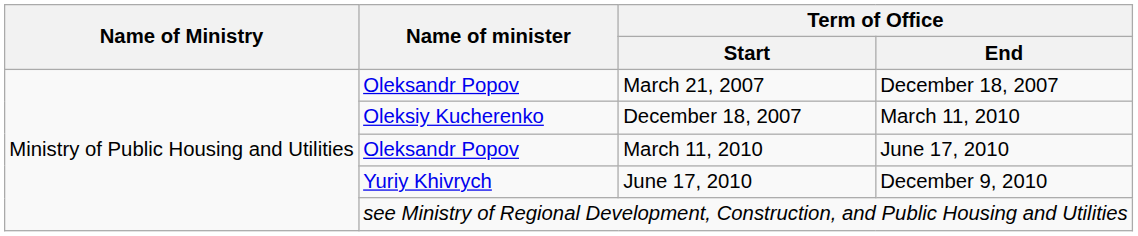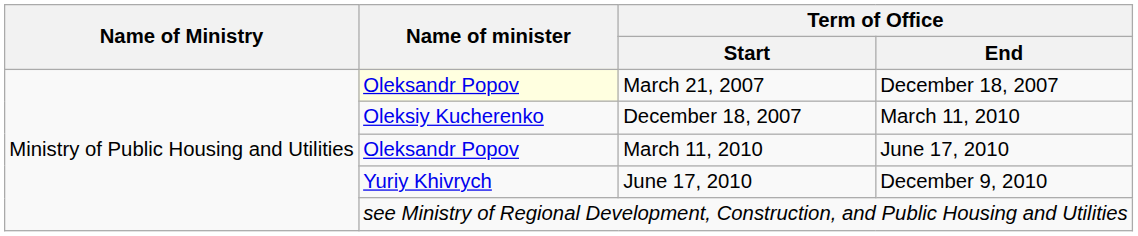(441, 85) no background -> (441, 85) lightyellow background
